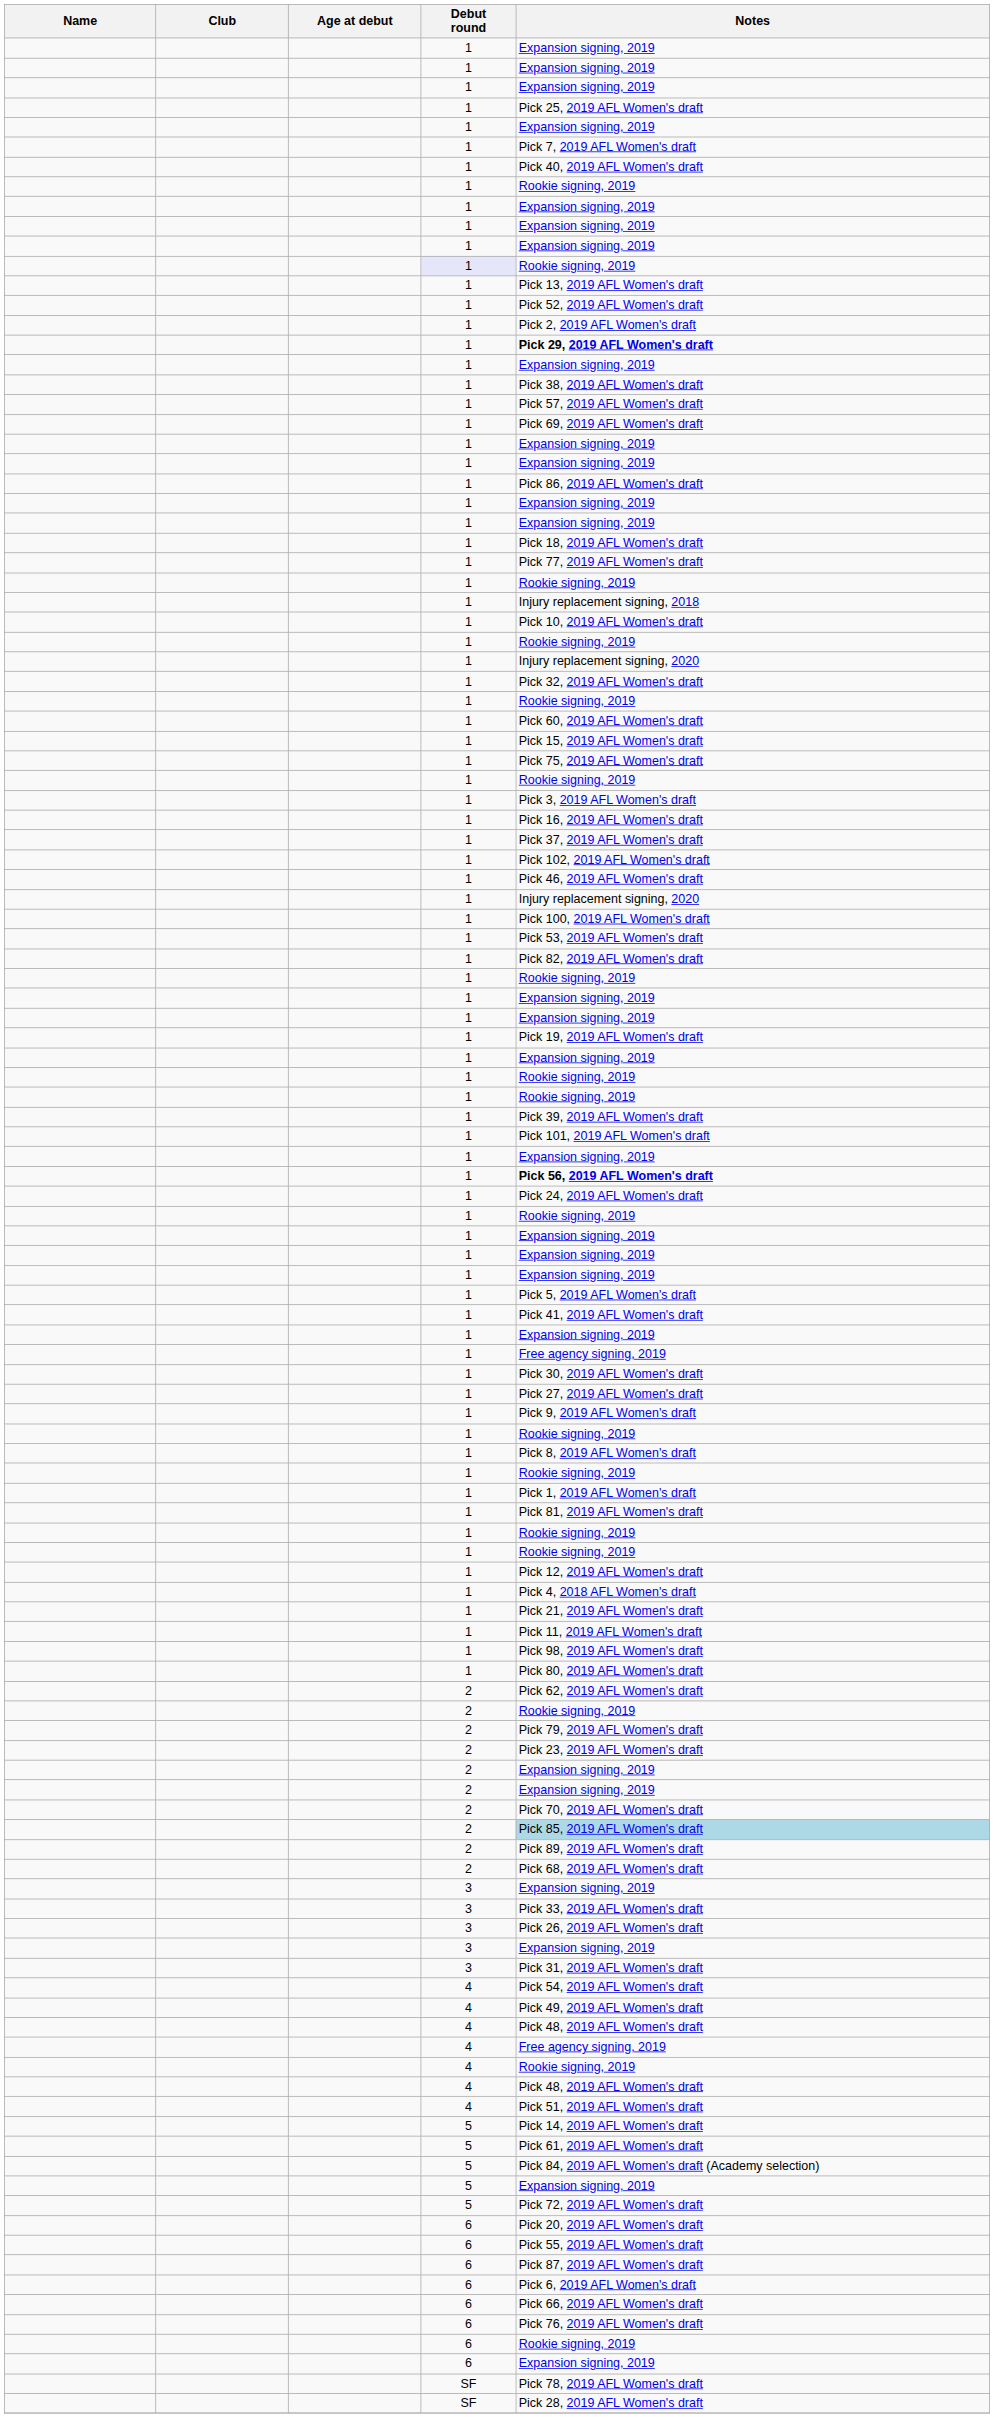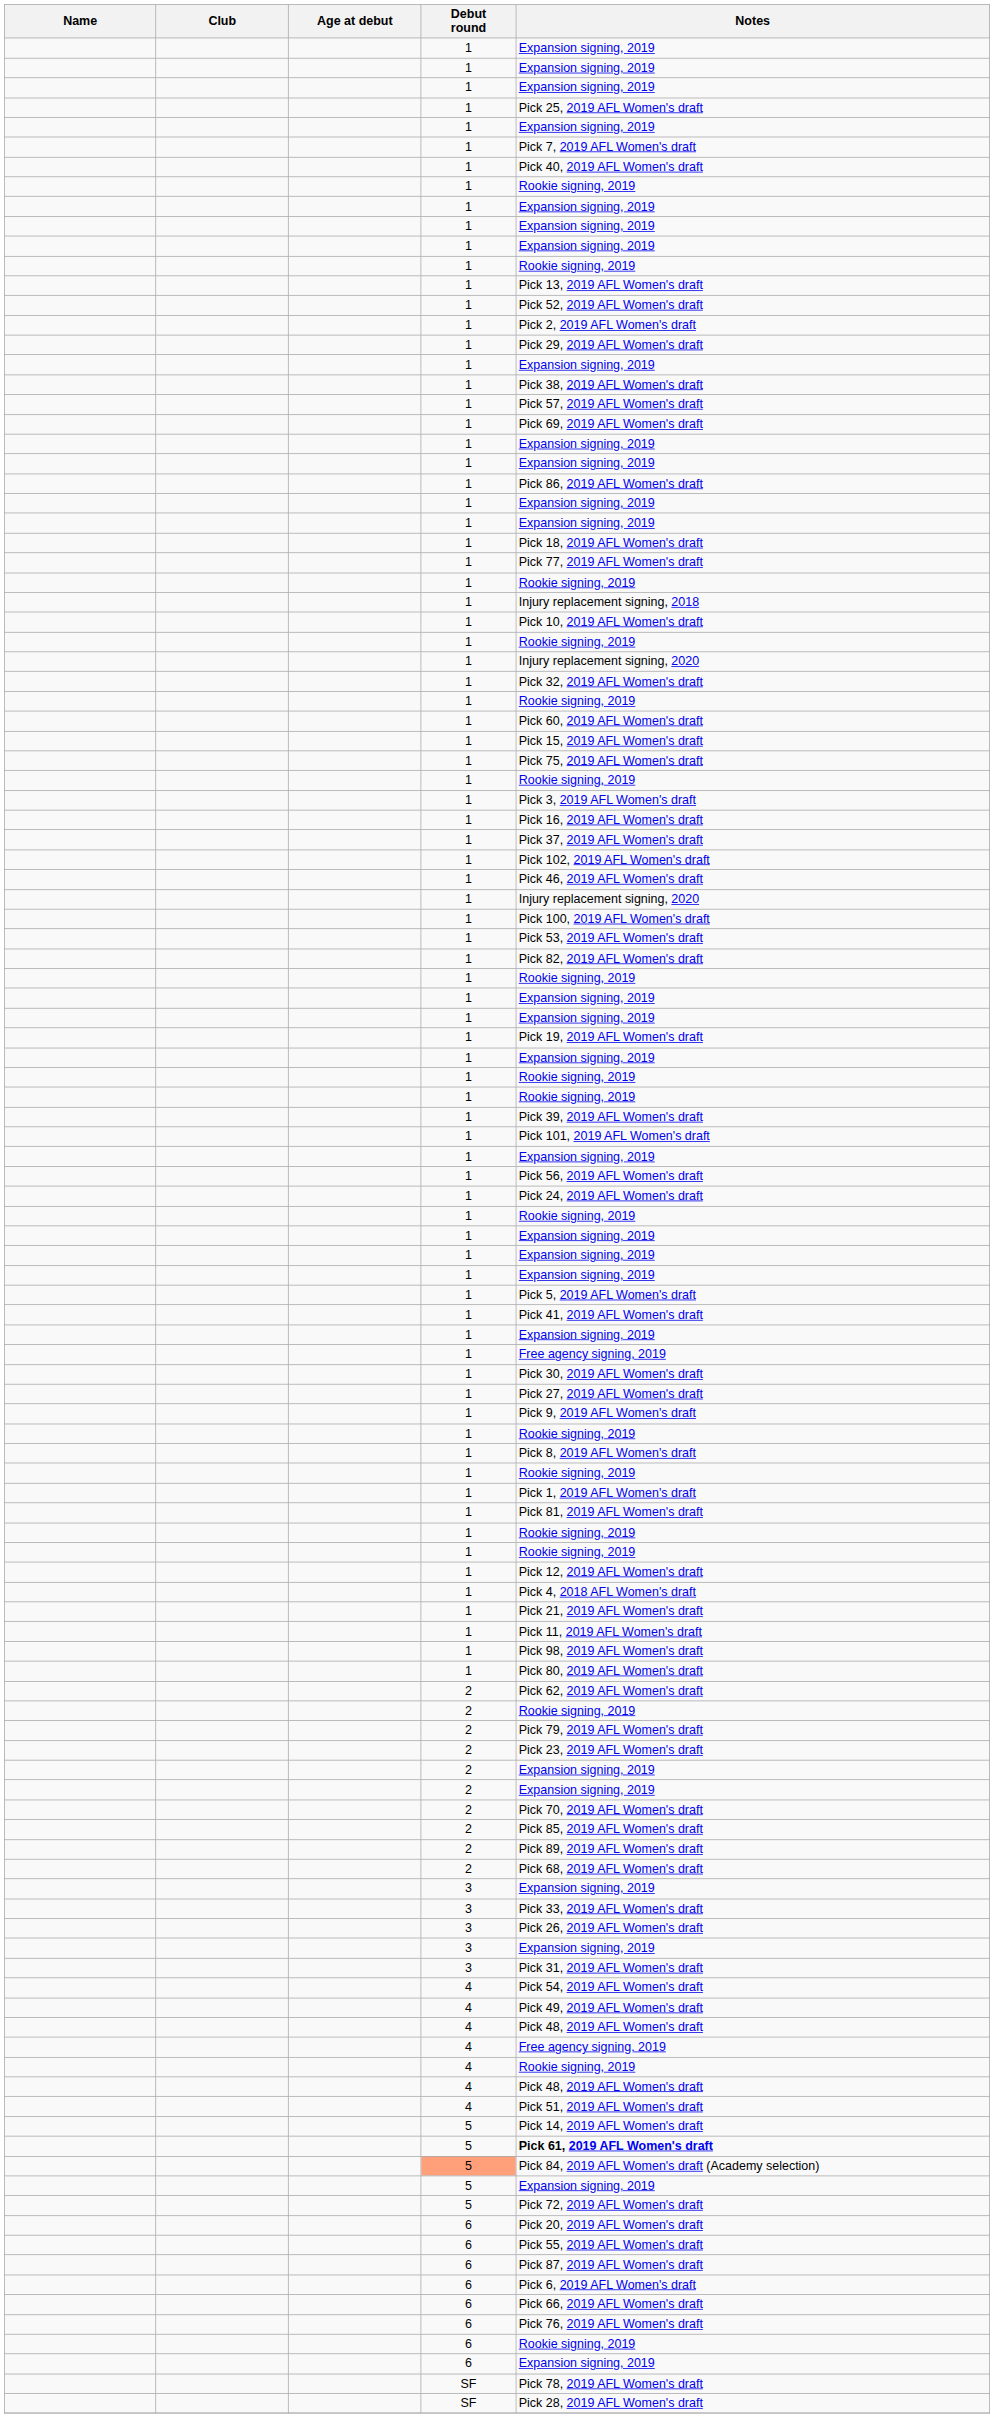(469, 265) lavender background -> (469, 265) no background
(616, 345) bold -> (611, 345) normal
(616, 1176) bold -> (611, 1176) normal
(611, 1829) lightblue background -> (611, 1829) no background
(611, 2146) normal -> (616, 2146) bold
(469, 2166) no background -> (469, 2166) lightsalmon background
